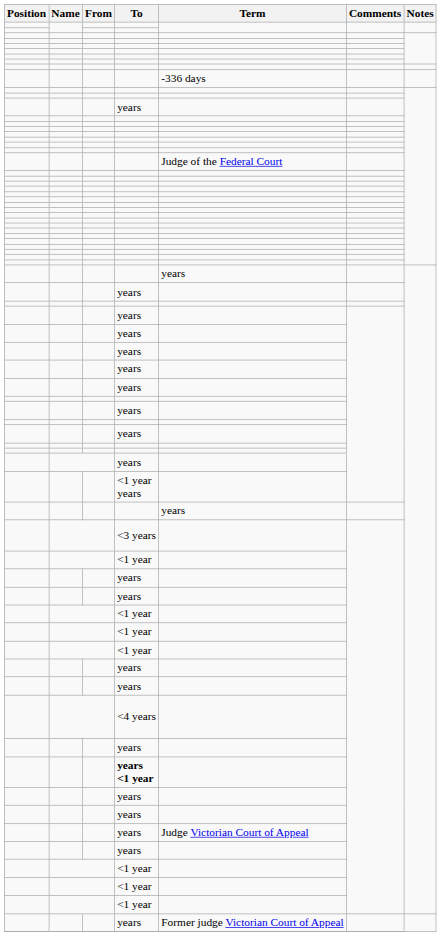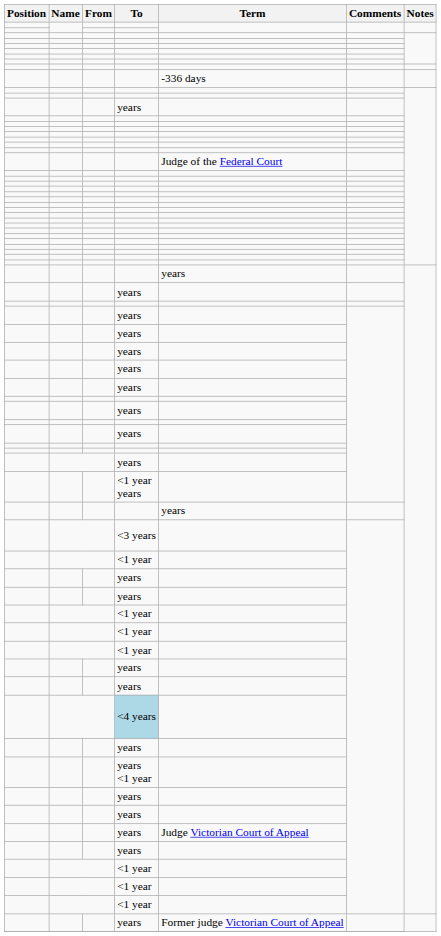(137, 716) no background -> (137, 716) lightblue background
(135, 772) bold -> (134, 772) normal
